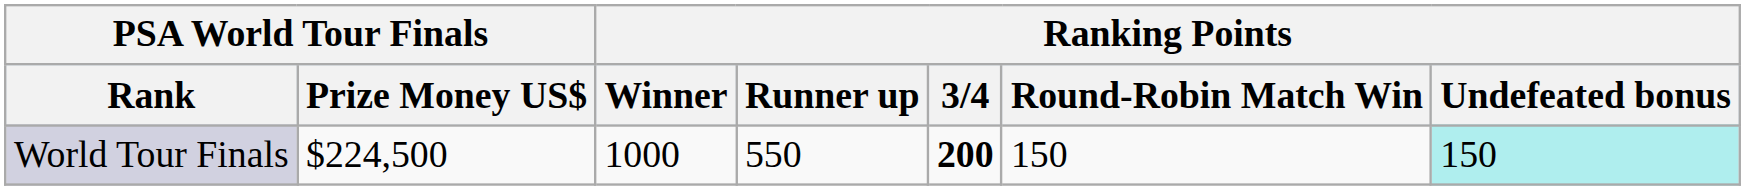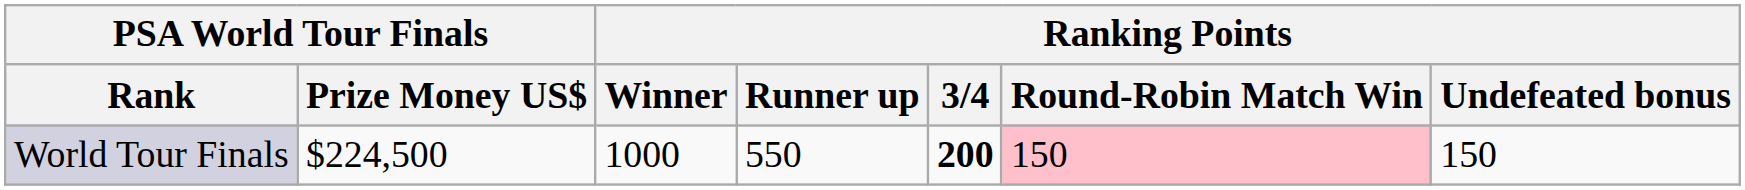(1039, 154) no background -> (1039, 154) pink background
(1469, 154) paleturquoise background -> (1469, 154) no background
